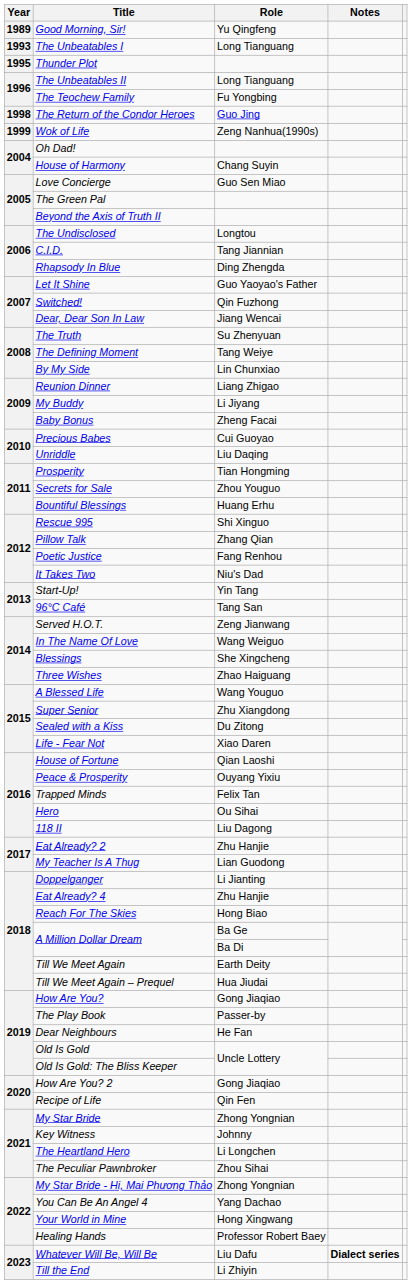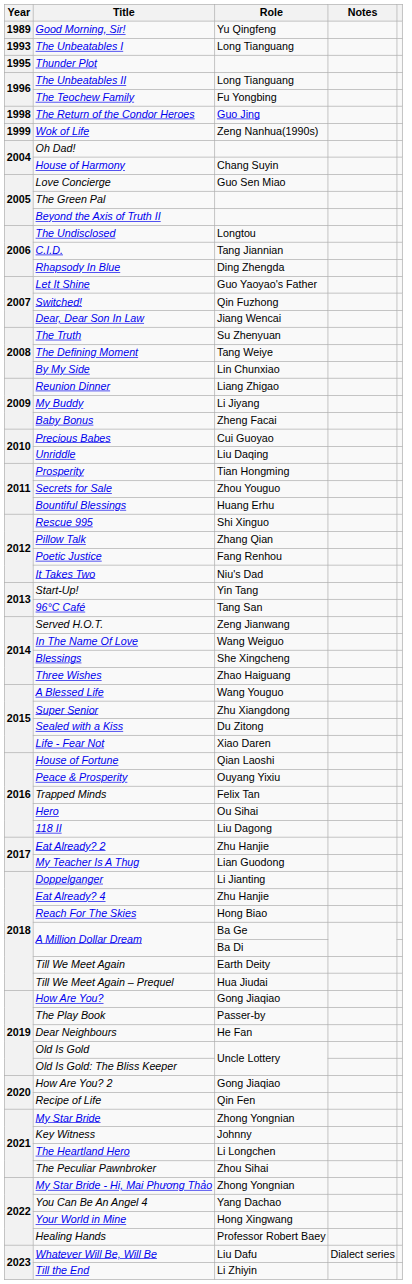(365, 1254) bold -> (363, 1254) normal
